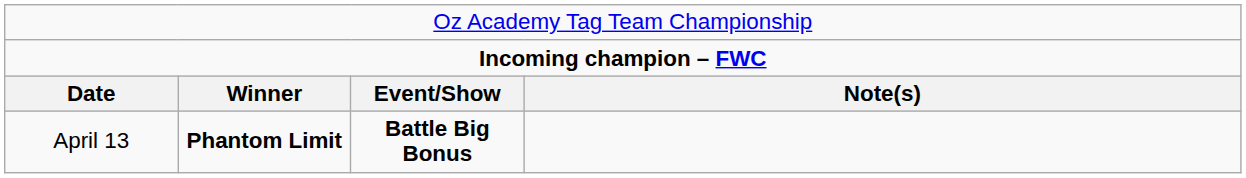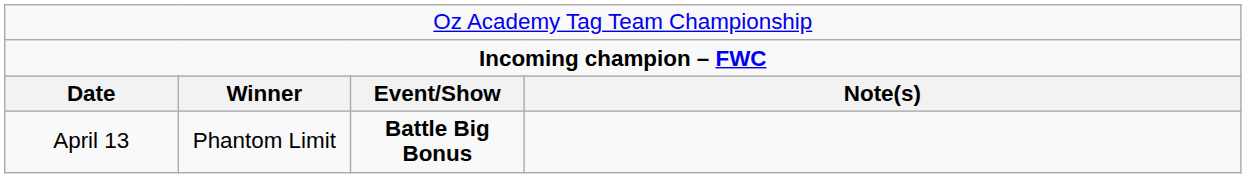(264, 141) bold -> (264, 141) normal
